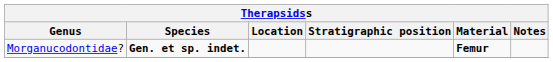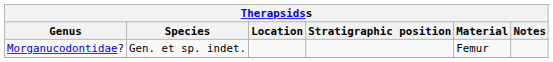(188, 48) bold -> (188, 48) normal
(473, 48) bold -> (473, 48) normal
